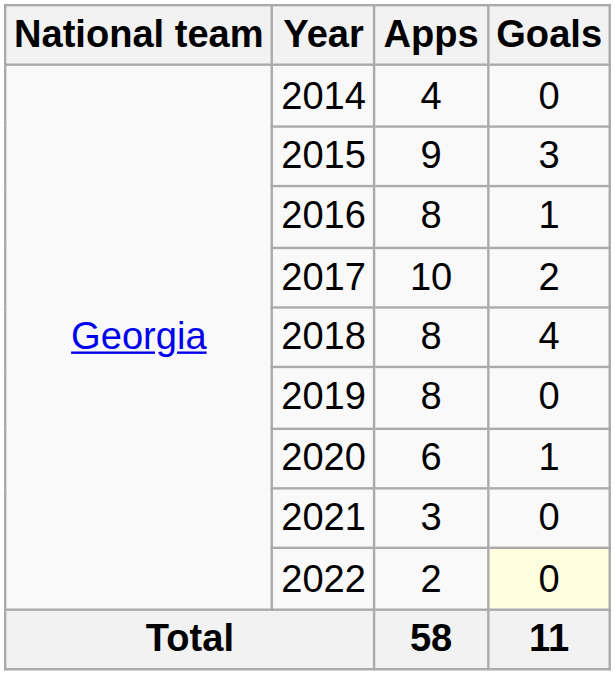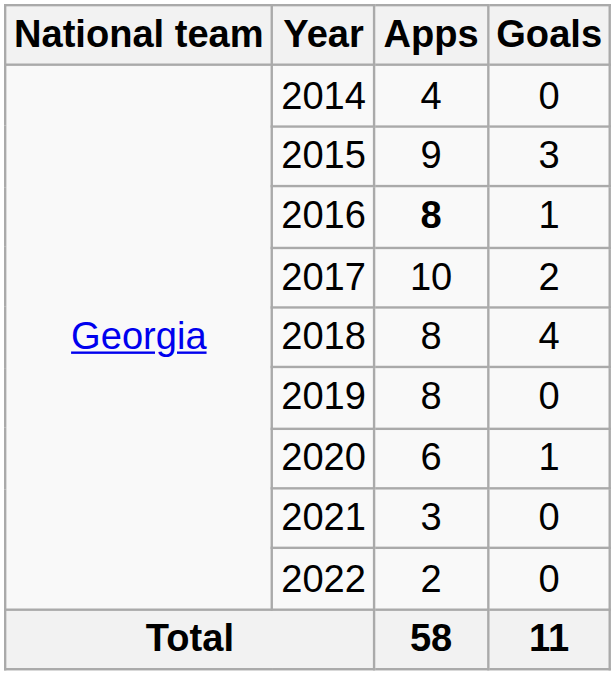(431, 215) normal -> (431, 215) bold
(549, 578) lightyellow background -> (549, 578) no background
